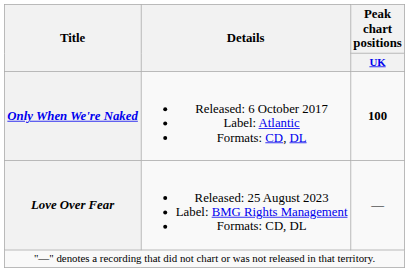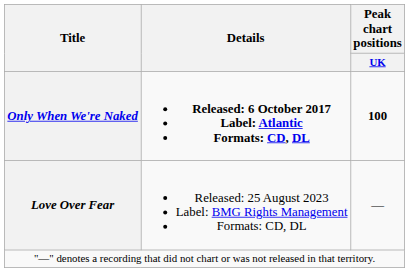(246, 123) normal -> (246, 123) bold
